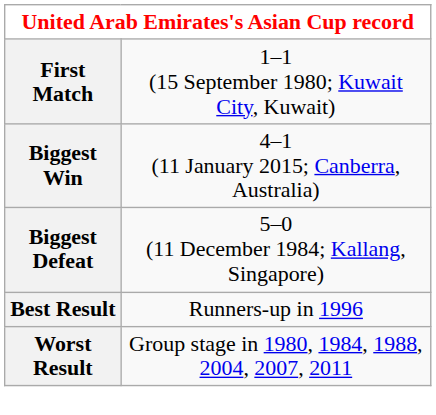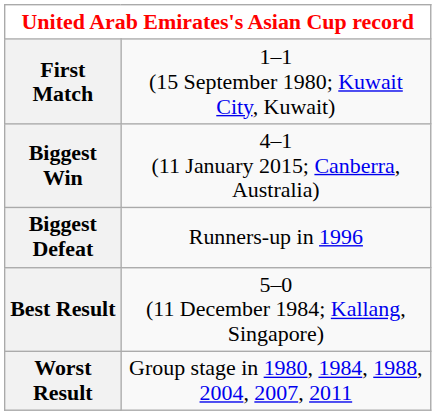(276, 249) 5–0 (11 December 1984; Kallang, Singapore) -> (276, 237) Runners-up in 1996
(276, 308) Runners-up in 1996 -> (276, 308) 5–0 (11 December 1984; Kallang, Singapore)
